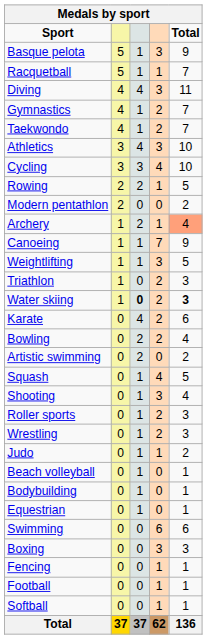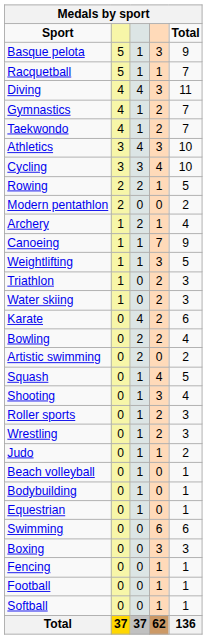(186, 224) lightsalmon background -> (186, 224) no background
(140, 300) bold -> (140, 300) normal
(186, 300) bold -> (186, 300) normal
